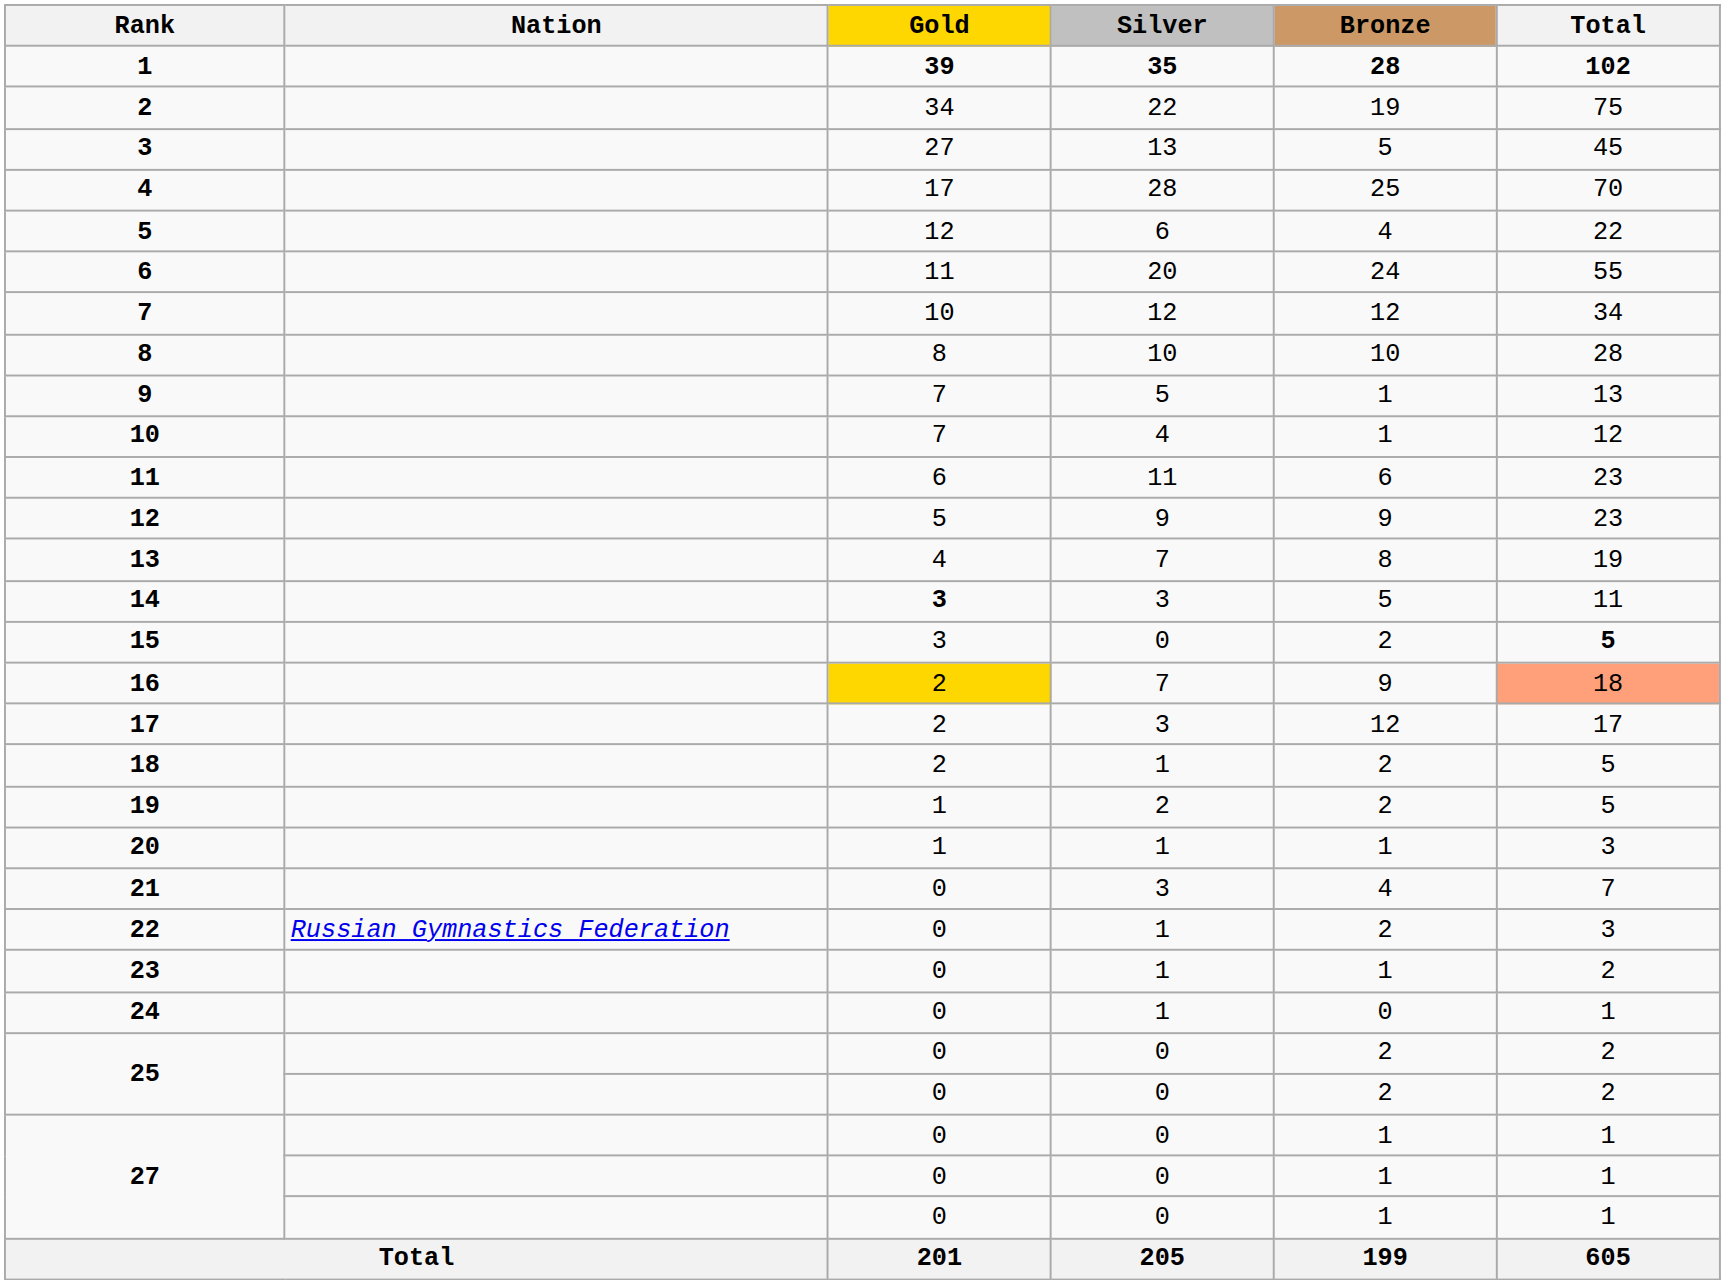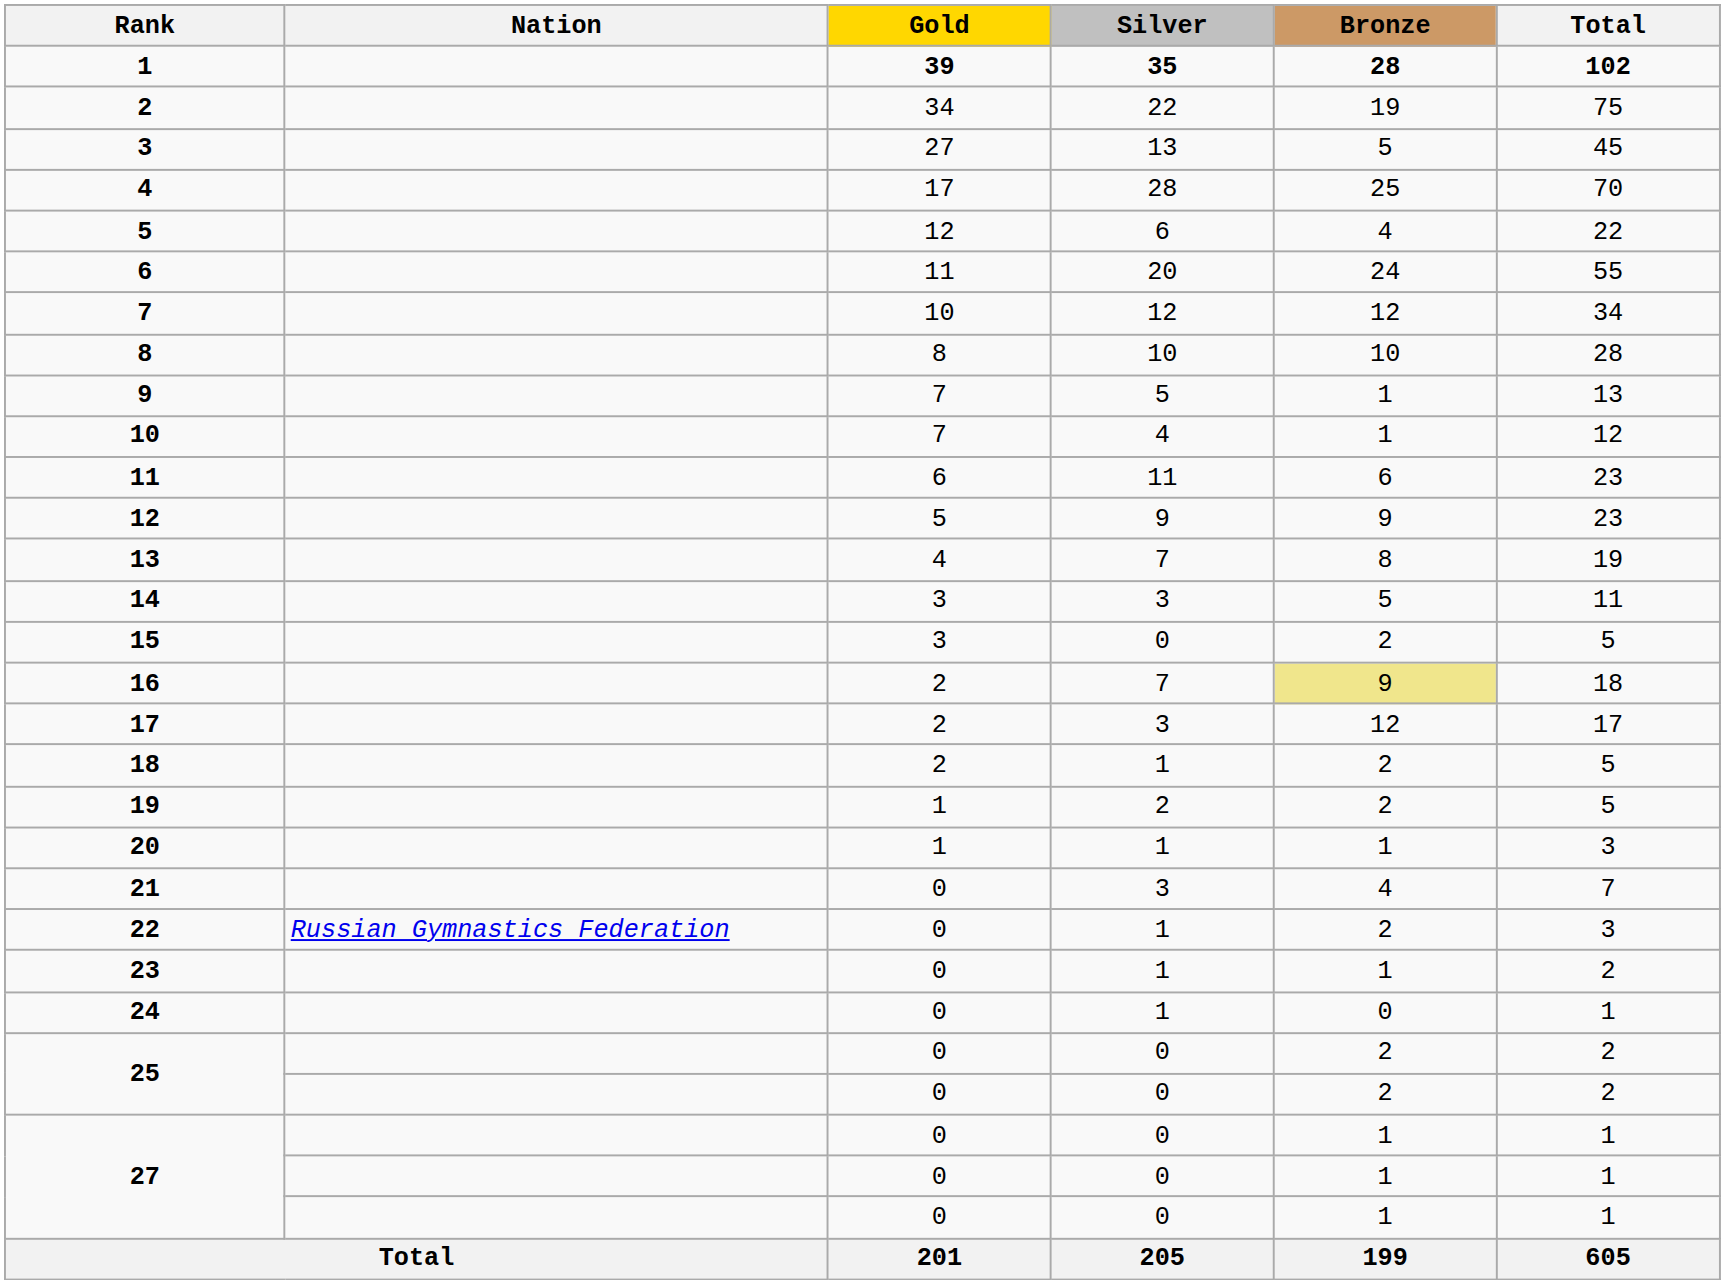(939, 601) bold -> (939, 601) normal
(1608, 642) bold -> (1608, 642) normal
(939, 683) gold background -> (939, 683) no background
(1385, 683) no background -> (1385, 683) khaki background
(1608, 683) lightsalmon background -> (1608, 683) no background
